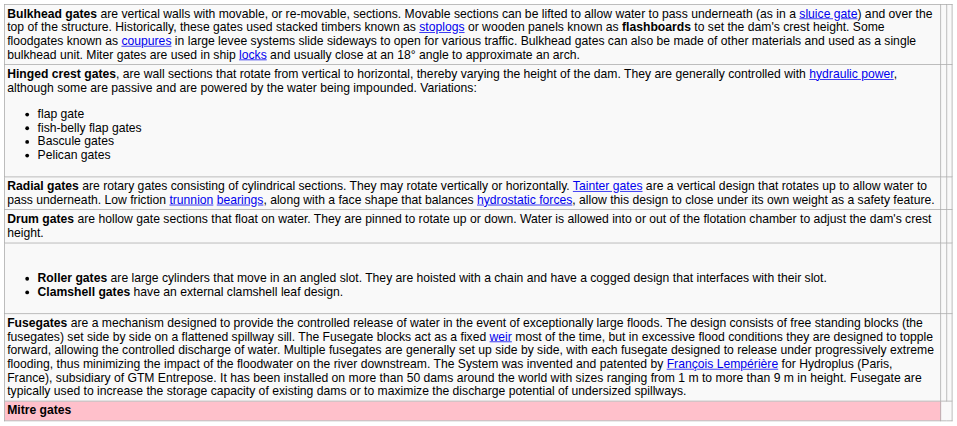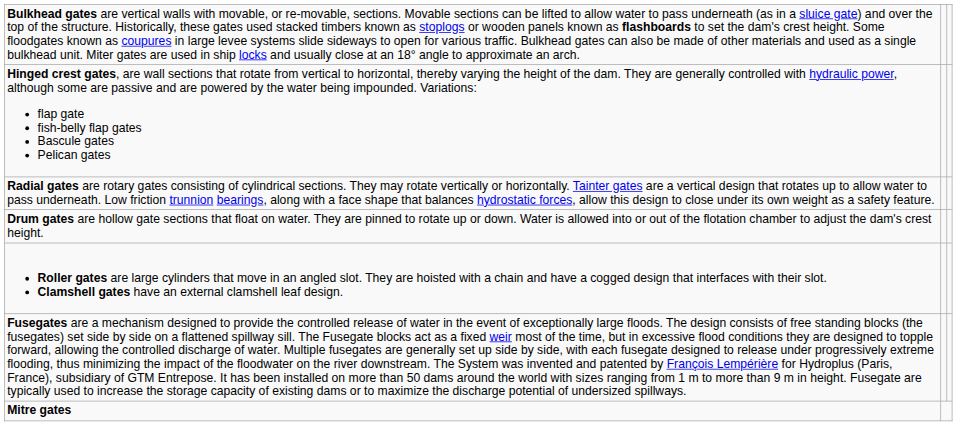(39, 411) pink background -> (39, 411) no background
